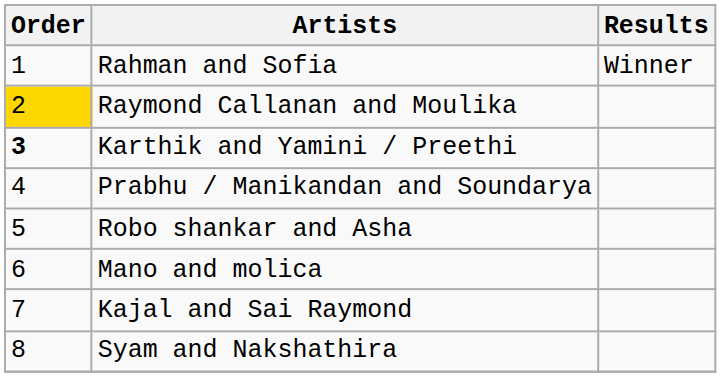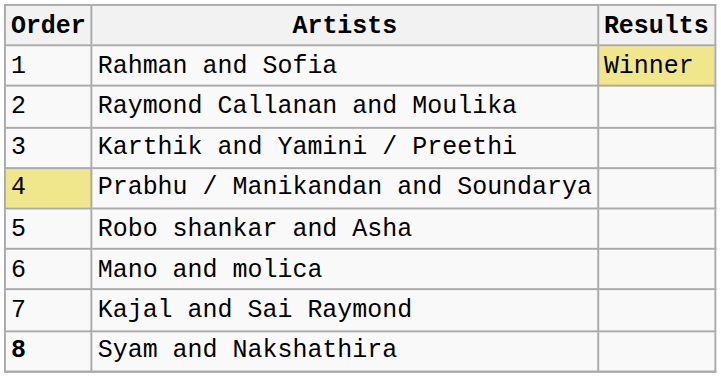(649, 66) no background -> (649, 66) khaki background
(18, 107) gold background -> (18, 107) no background
(18, 147) bold -> (18, 147) normal
(18, 188) no background -> (18, 188) khaki background
(18, 351) normal -> (18, 351) bold
